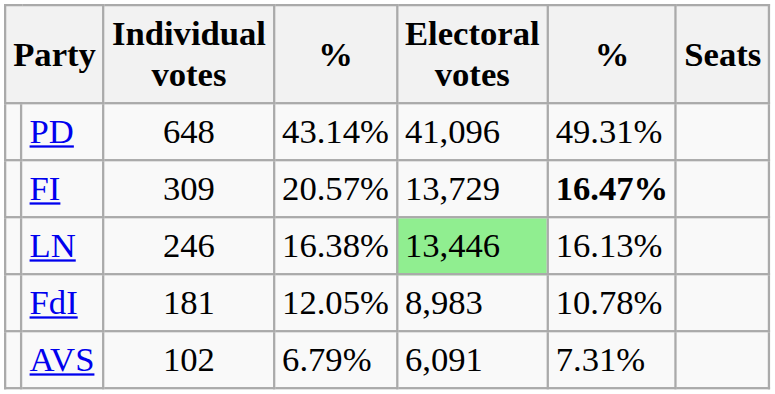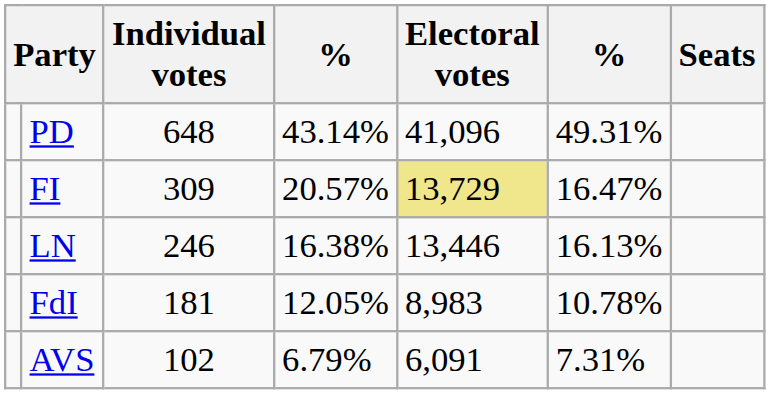(453, 188) no background -> (453, 188) khaki background
(612, 188) bold -> (609, 188) normal
(453, 245) lightgreen background -> (453, 245) no background
